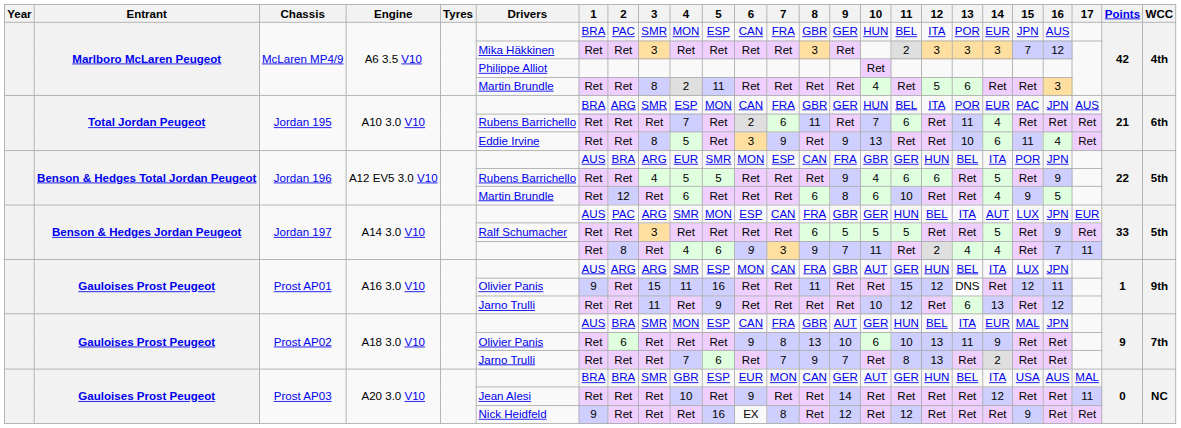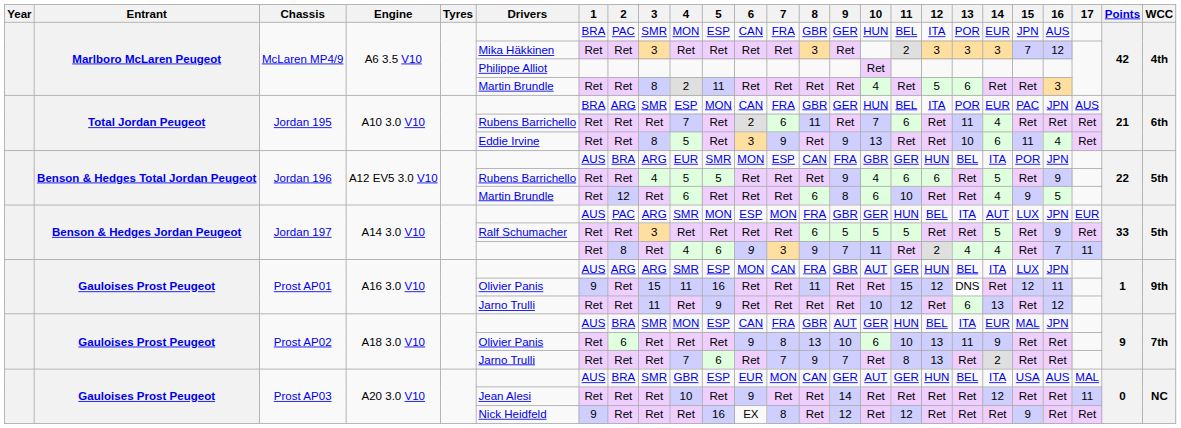(783, 214) CAN -> (783, 214) MON
(593, 378) BRA -> (593, 378) AUS
